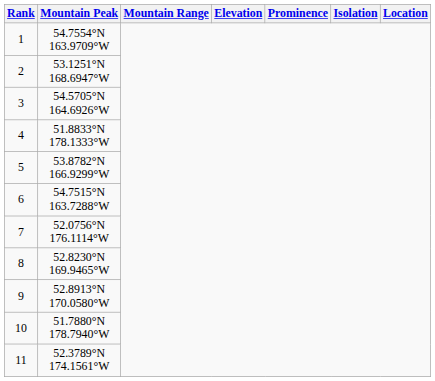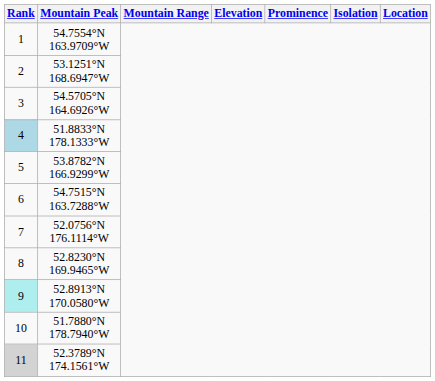(21, 135) no background -> (21, 135) lightblue background
(21, 296) no background -> (21, 296) paleturquoise background
(21, 360) no background -> (21, 360) lightgrey background
